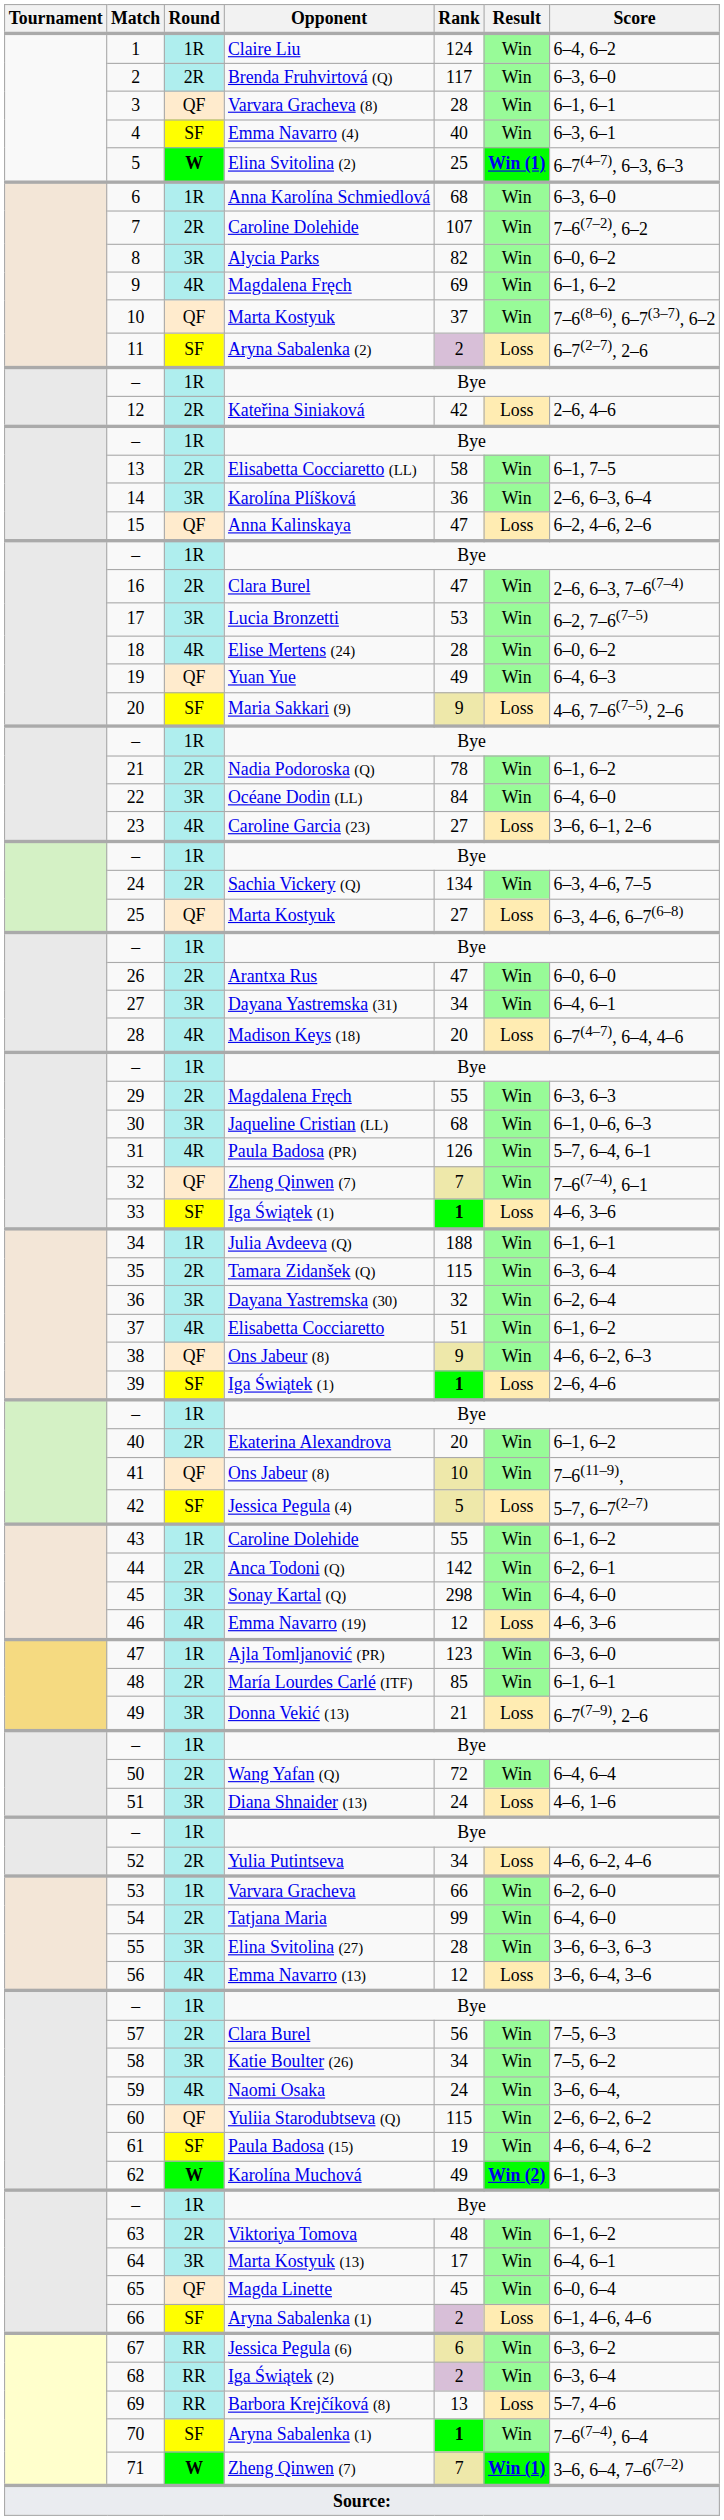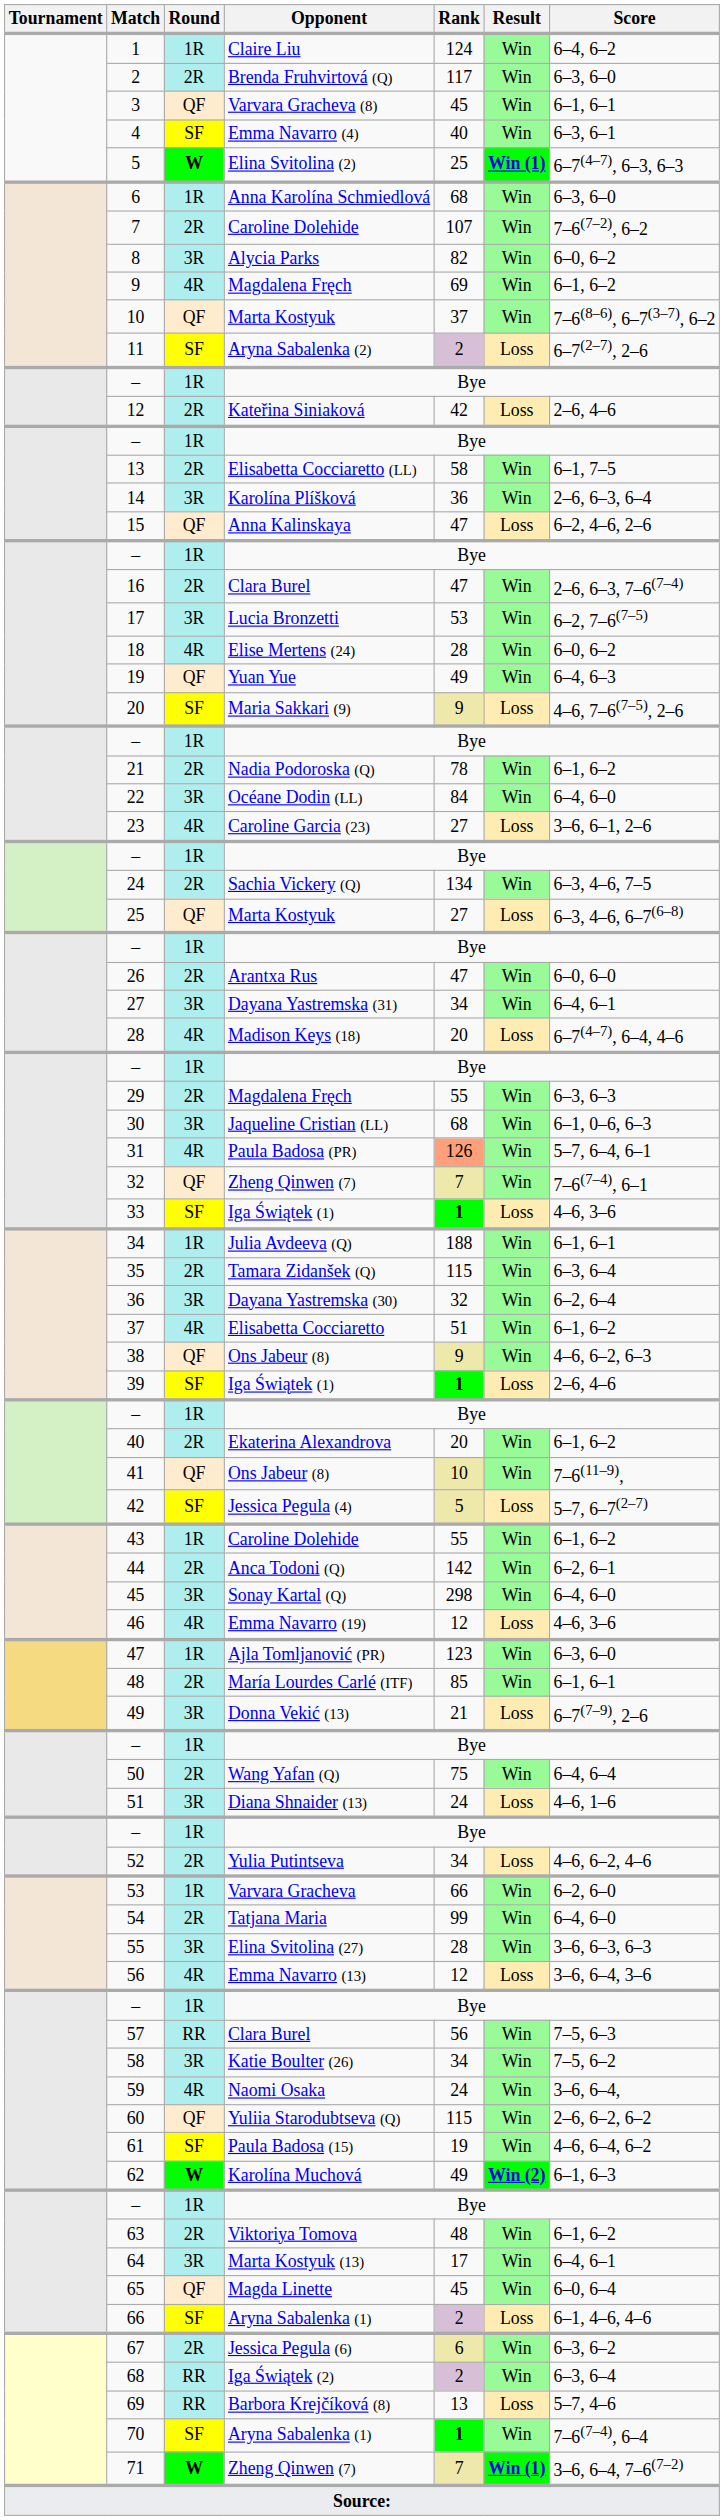(459, 105) 28 -> (459, 105) 45
(459, 1152) no background -> (459, 1152) lightsalmon background
(459, 1773) 72 -> (459, 1773) 75
(194, 2034) 2R -> (194, 2034) RR
(194, 2348) RR -> (194, 2348) 2R
